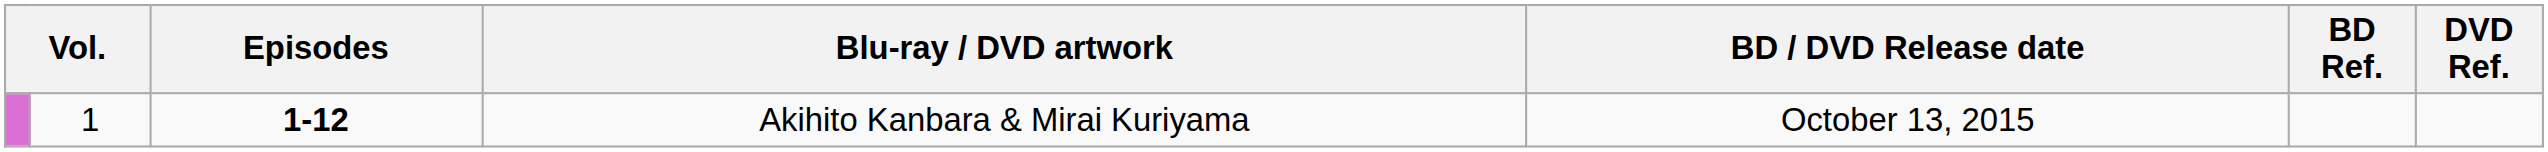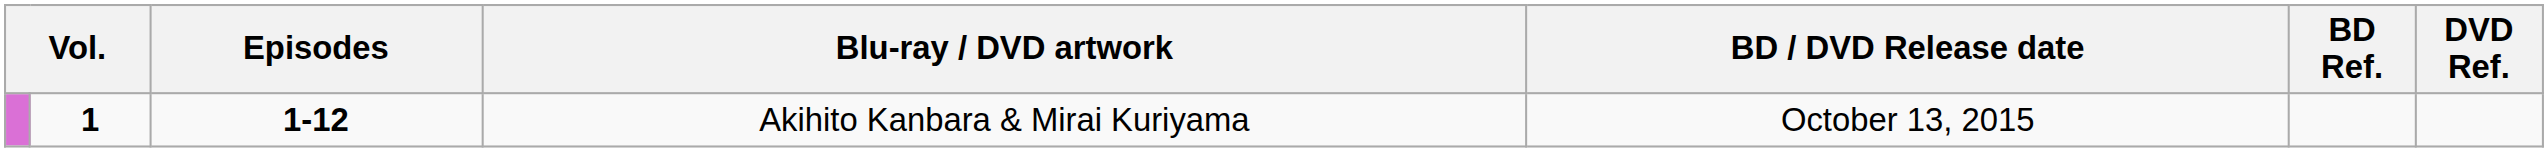(90, 119) normal -> (90, 119) bold
